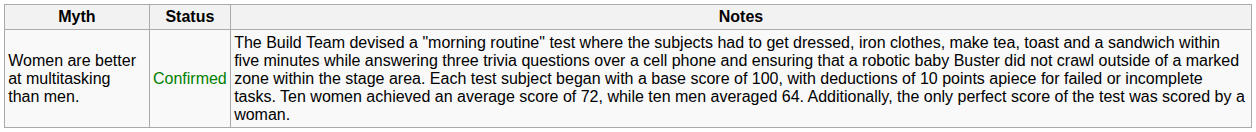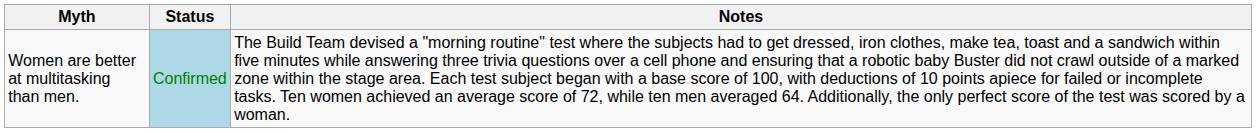(190, 78) no background -> (190, 78) lightblue background
